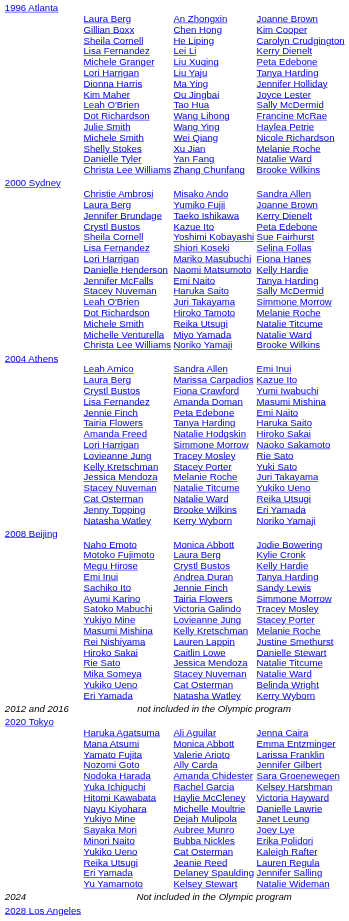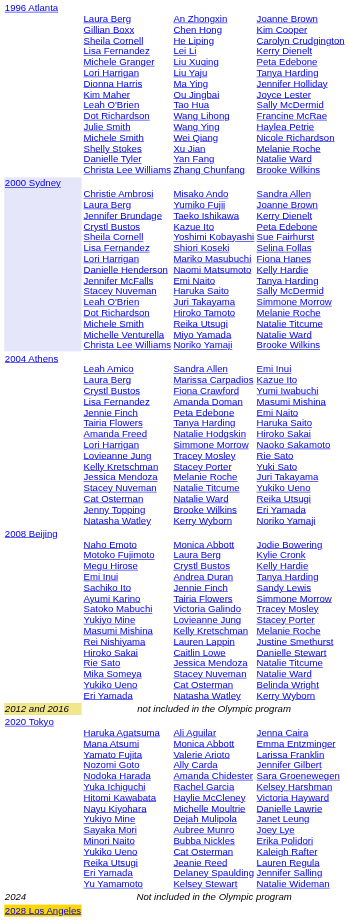(33, 183) no background -> (33, 183) lavender background
(37, 709) no background -> (37, 709) khaki background
(43, 910) no background -> (43, 910) gold background
